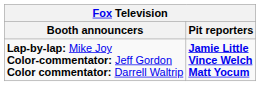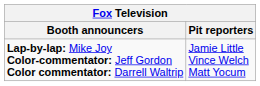(220, 60) bold -> (219, 60) normal
